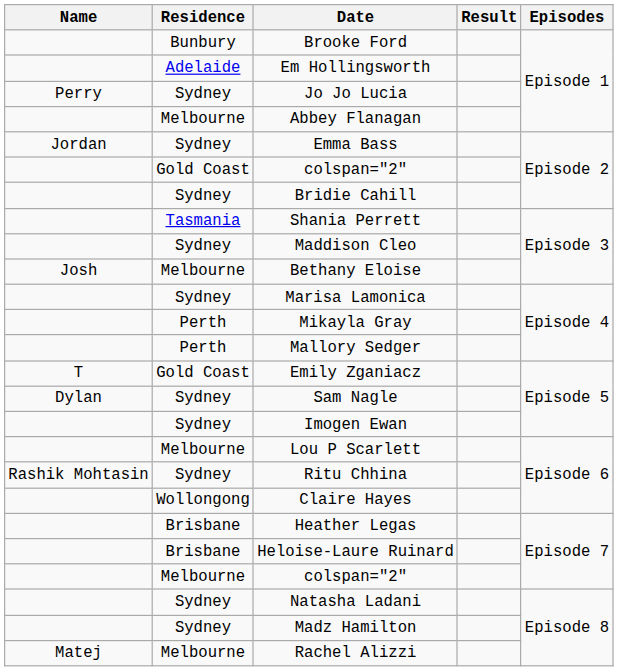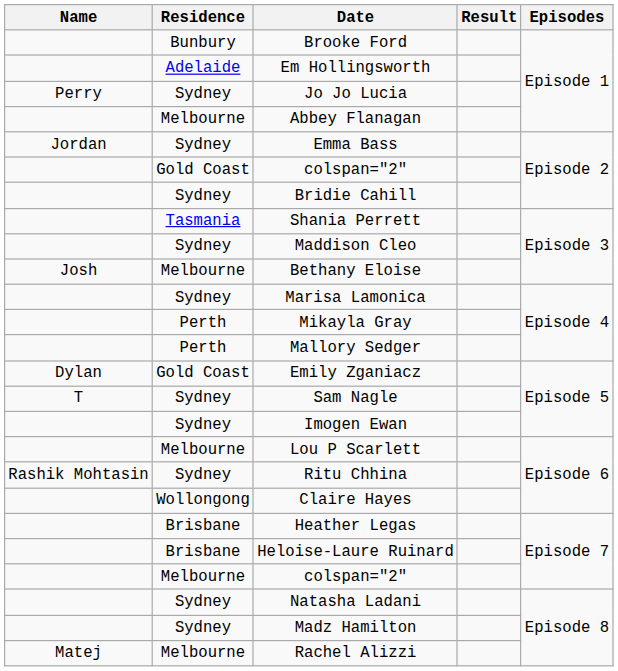(79, 373) T -> (79, 373) Dylan
(79, 399) Dylan -> (79, 399) T
